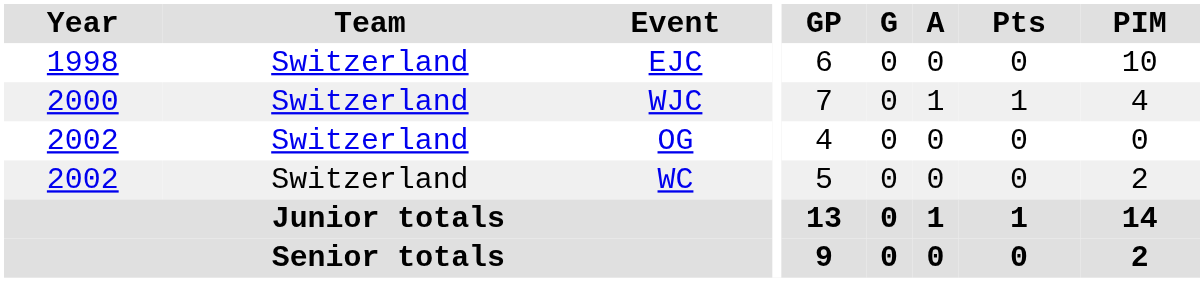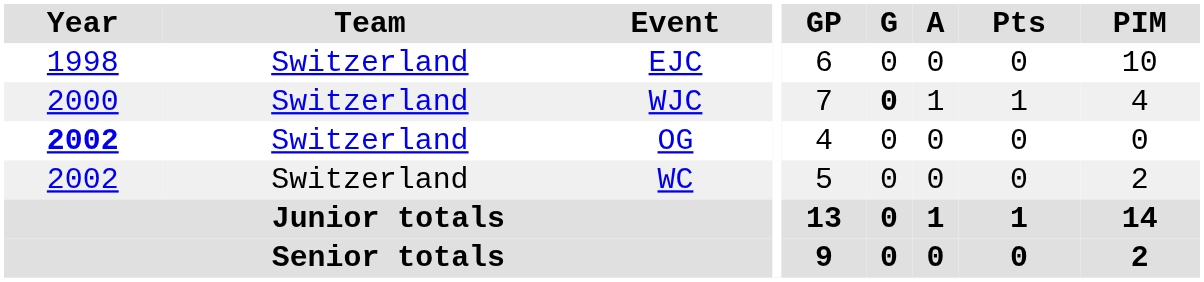(889, 102) normal -> (889, 102) bold
(83, 141) normal -> (83, 141) bold
